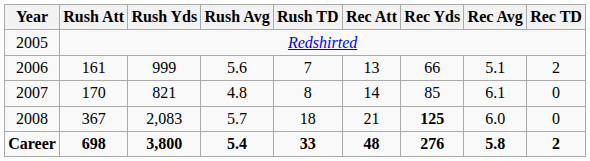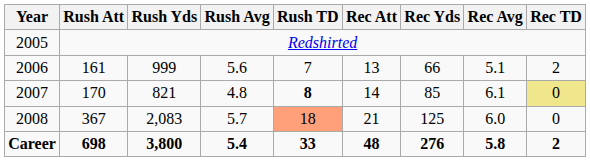(308, 93) normal -> (308, 93) bold
(556, 93) no background -> (556, 93) khaki background
(308, 118) no background -> (308, 118) lightsalmon background
(432, 118) bold -> (432, 118) normal
